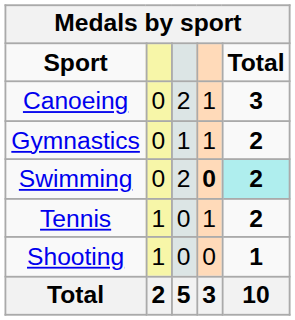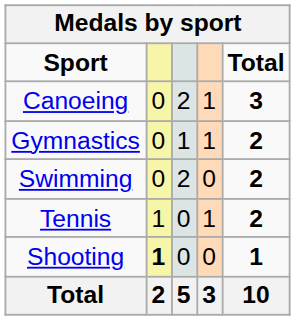(209, 179) bold -> (209, 179) normal
(256, 179) paleturquoise background -> (256, 179) no background
(158, 257) normal -> (158, 257) bold
